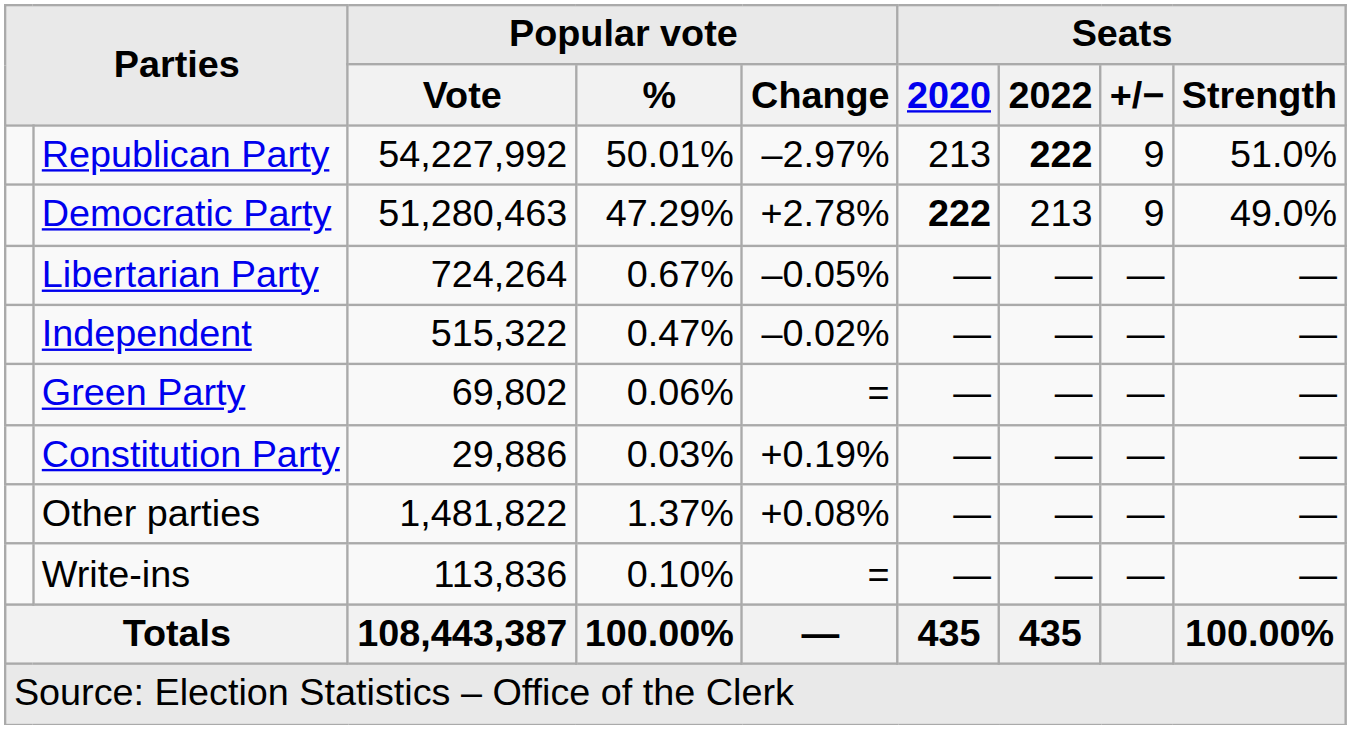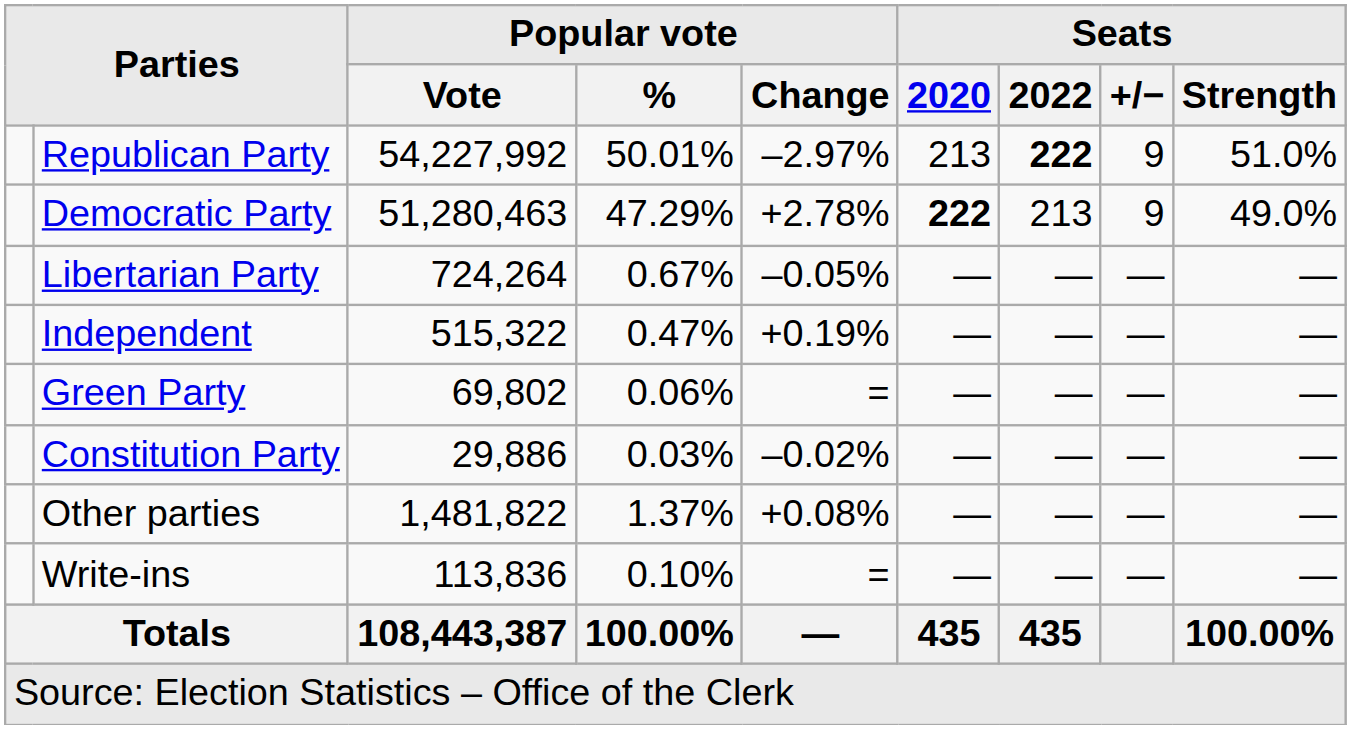(826, 333) –0.02% -> (825, 333) +0.19%
(825, 453) +0.19% -> (826, 453) –0.02%
